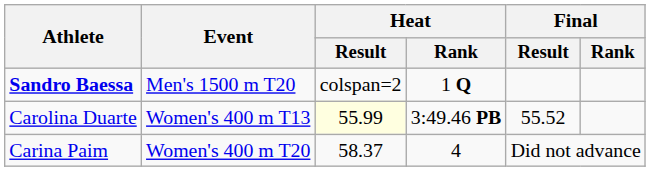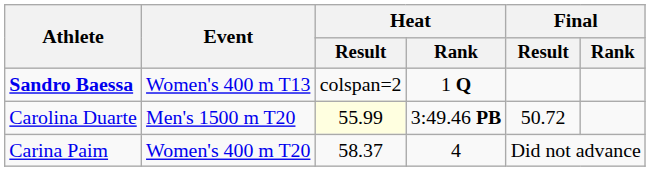(221, 85) Men's 1500 m T20 -> (228, 85) Women's 400 m T13
(228, 117) Women's 400 m T13 -> (221, 117) Men's 1500 m T20
(543, 117) 55.52 -> (543, 117) 50.72
